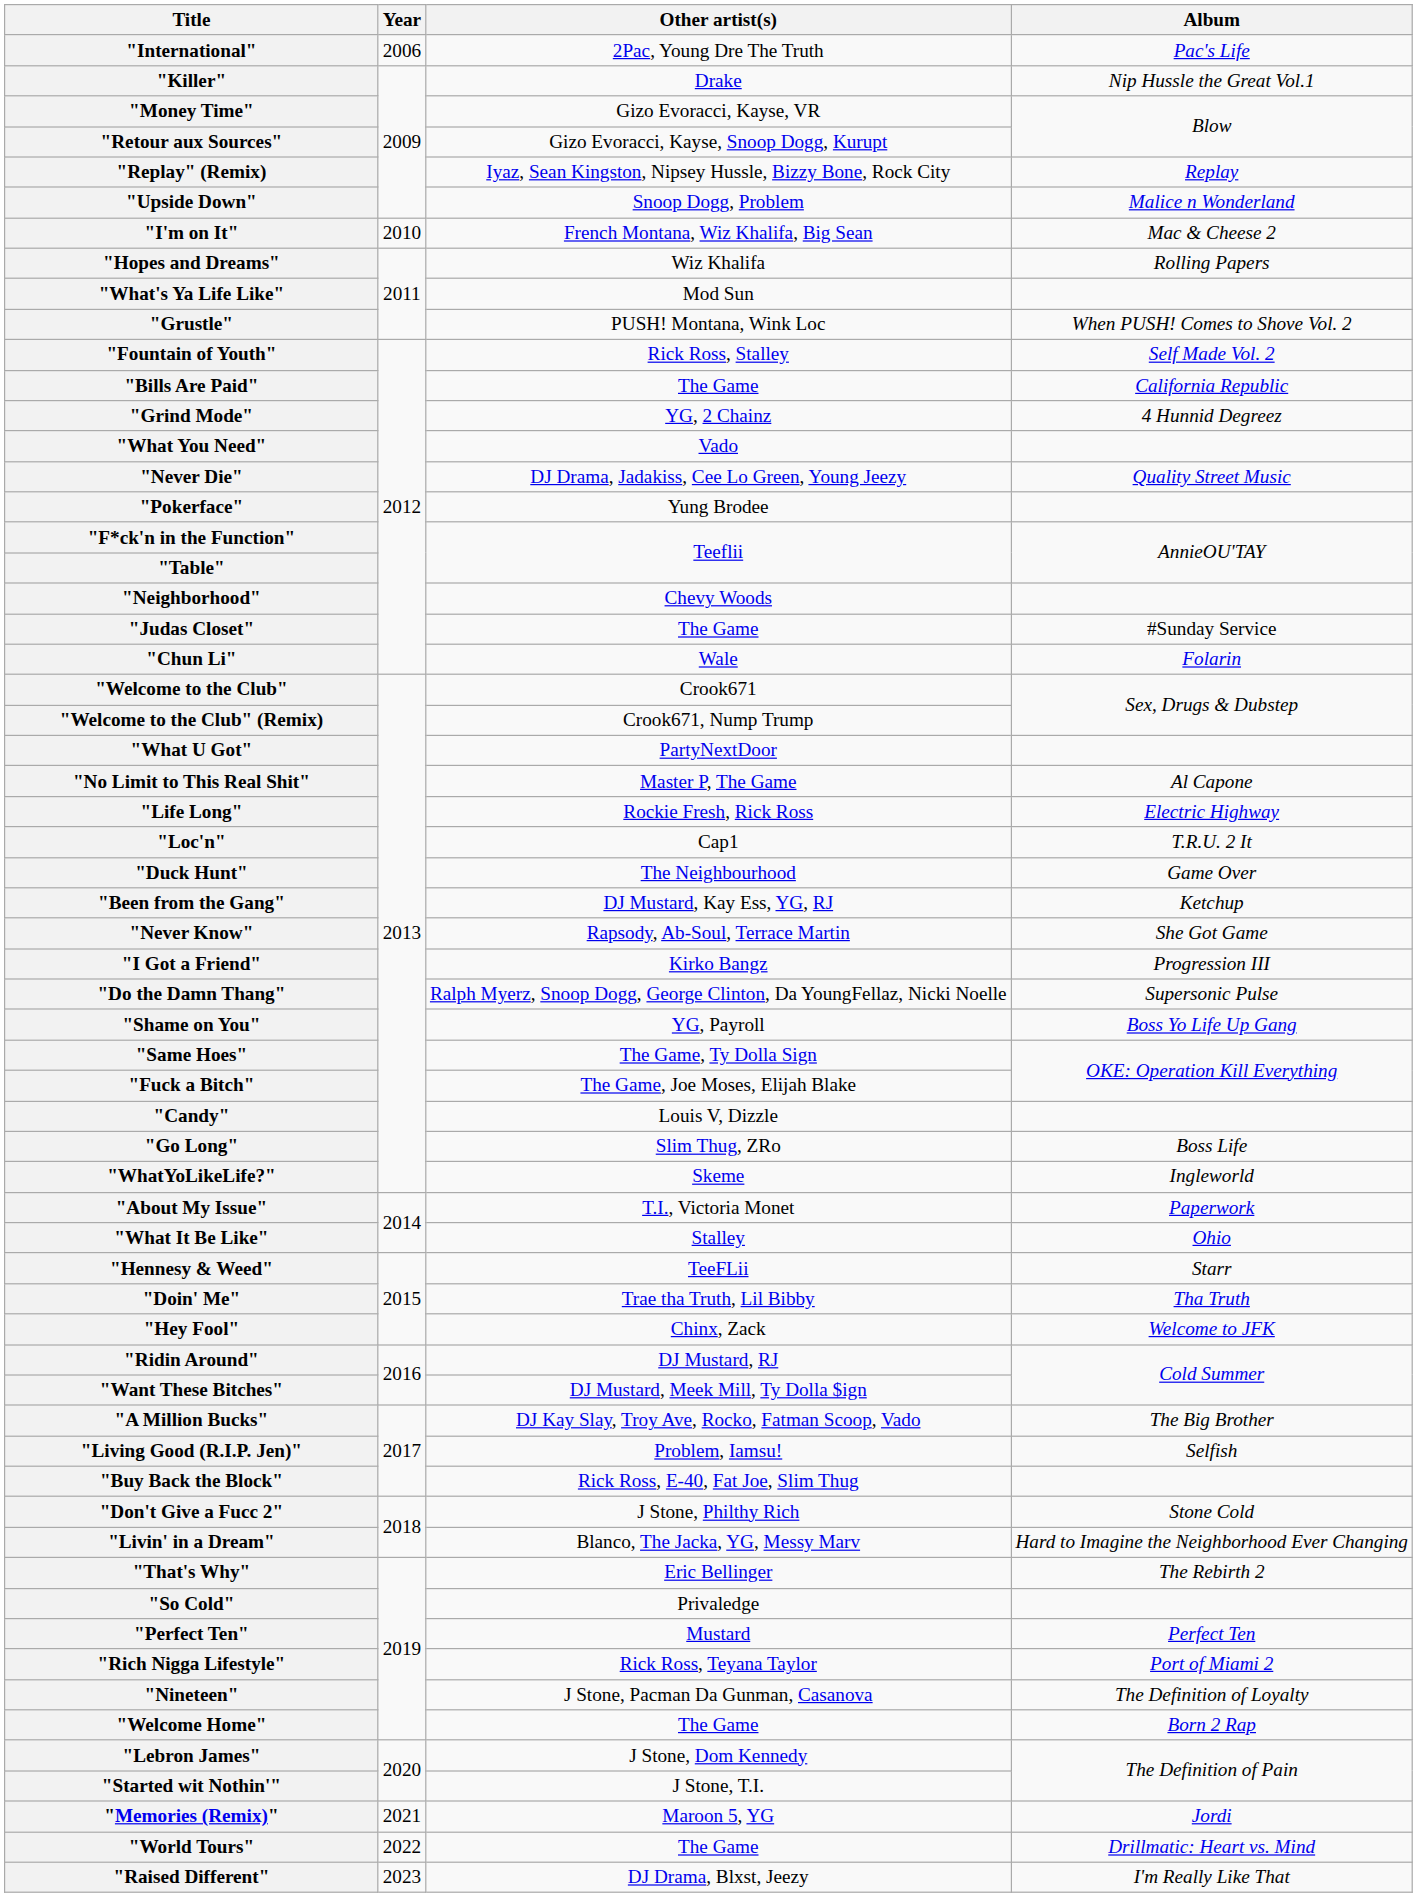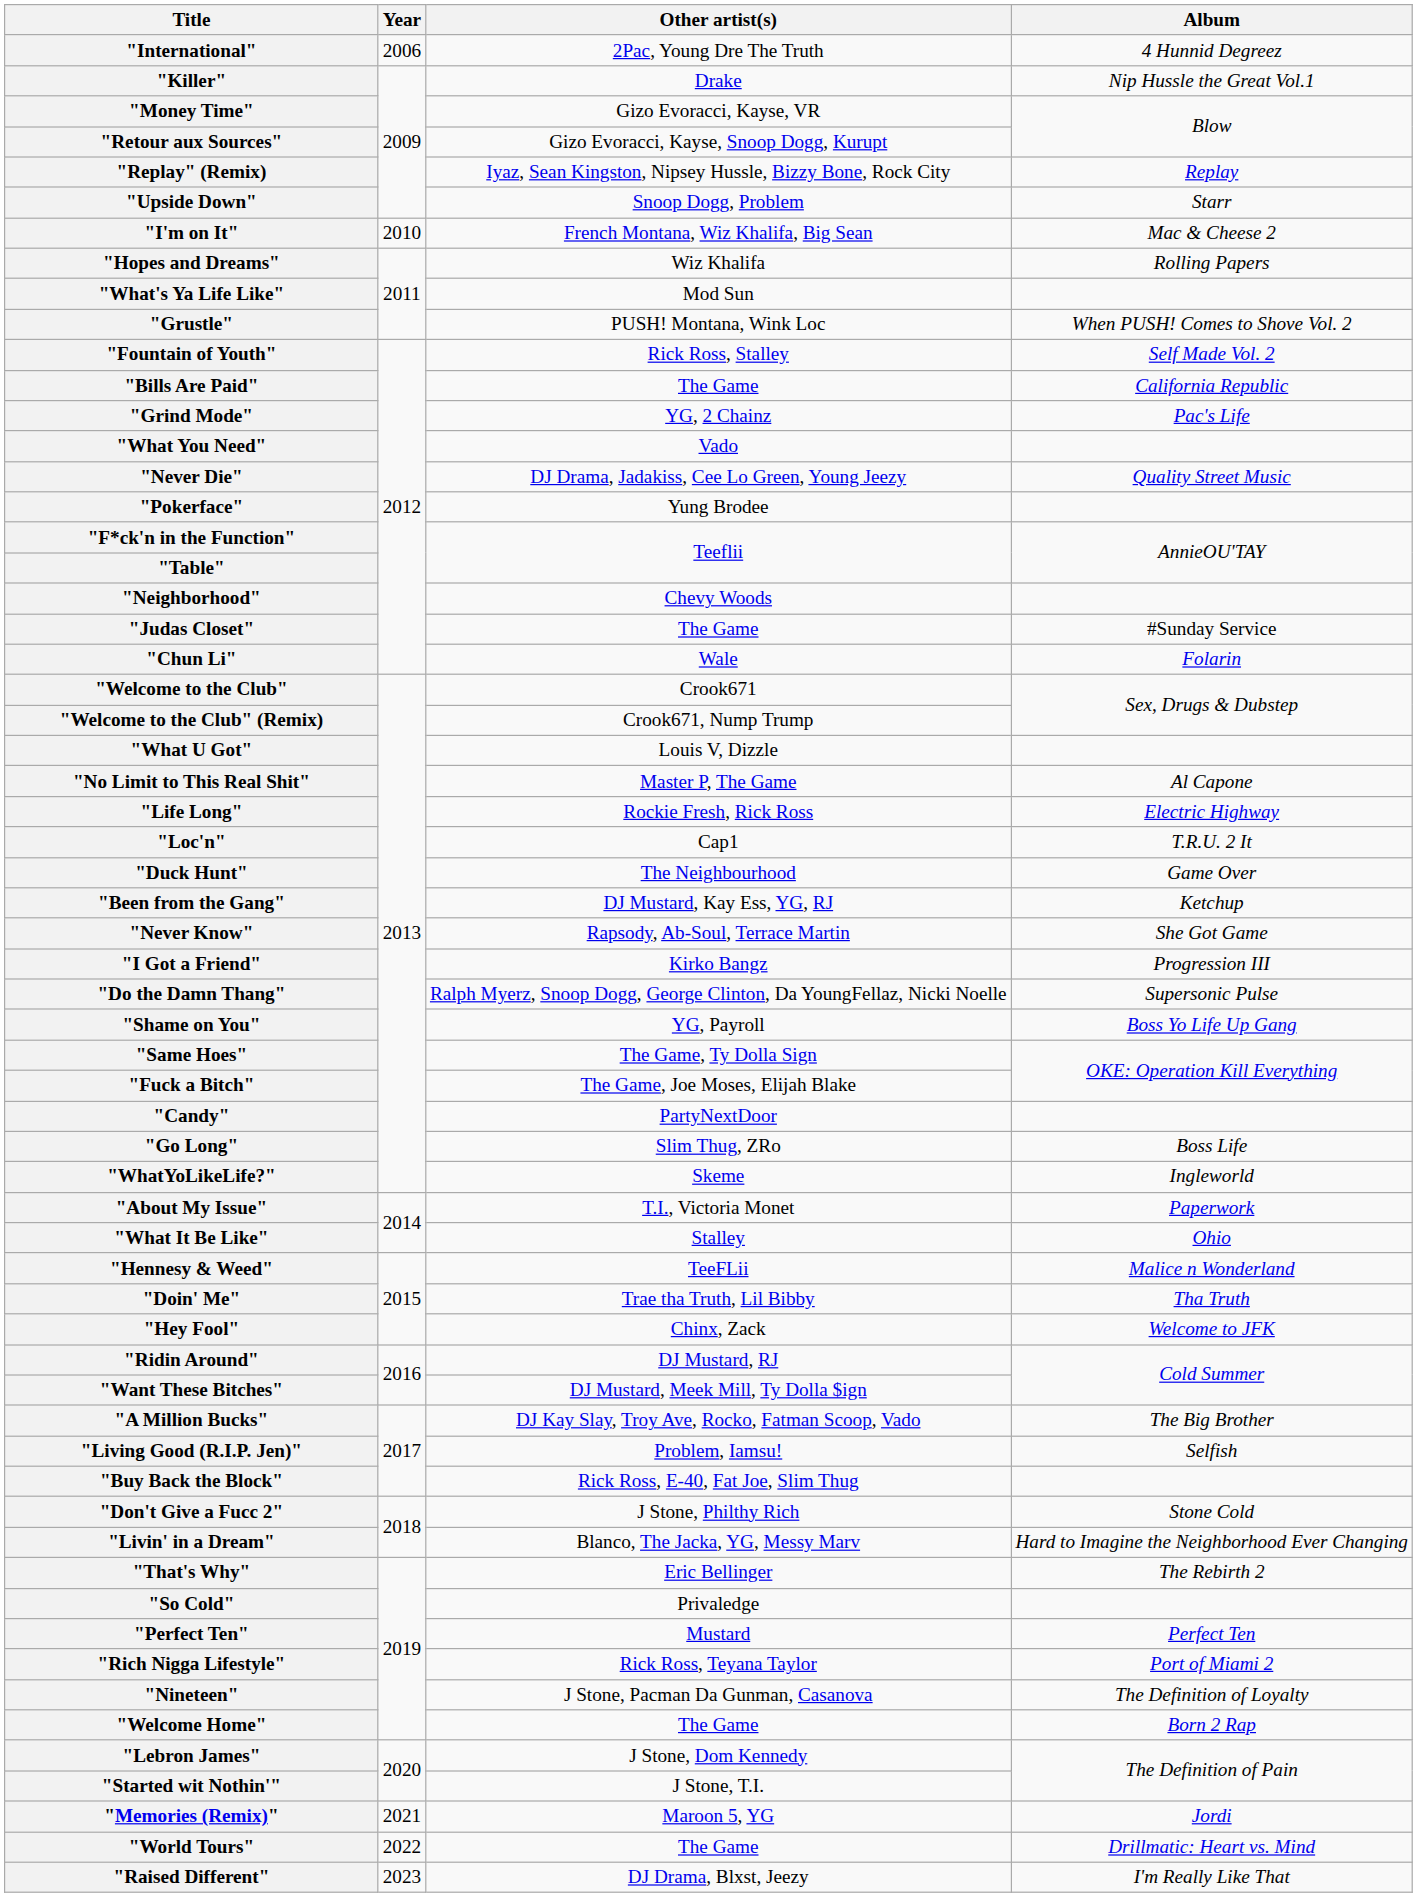(1212, 50) Pac's Life -> (1212, 50) 4 Hunnid Degreez
(1212, 202) Malice n Wonderland -> (1212, 202) Starr
(1212, 415) 4 Hunnid Degreez -> (1212, 415) Pac's Life
(718, 750) PartyNextDoor -> (718, 750) Louis V, Dizzle
(718, 1115) Louis V, Dizzle -> (718, 1115) PartyNextDoor
(1212, 1268) Starr -> (1212, 1268) Malice n Wonderland
